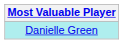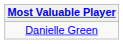(62, 30) paleturquoise background -> (62, 30) no background
